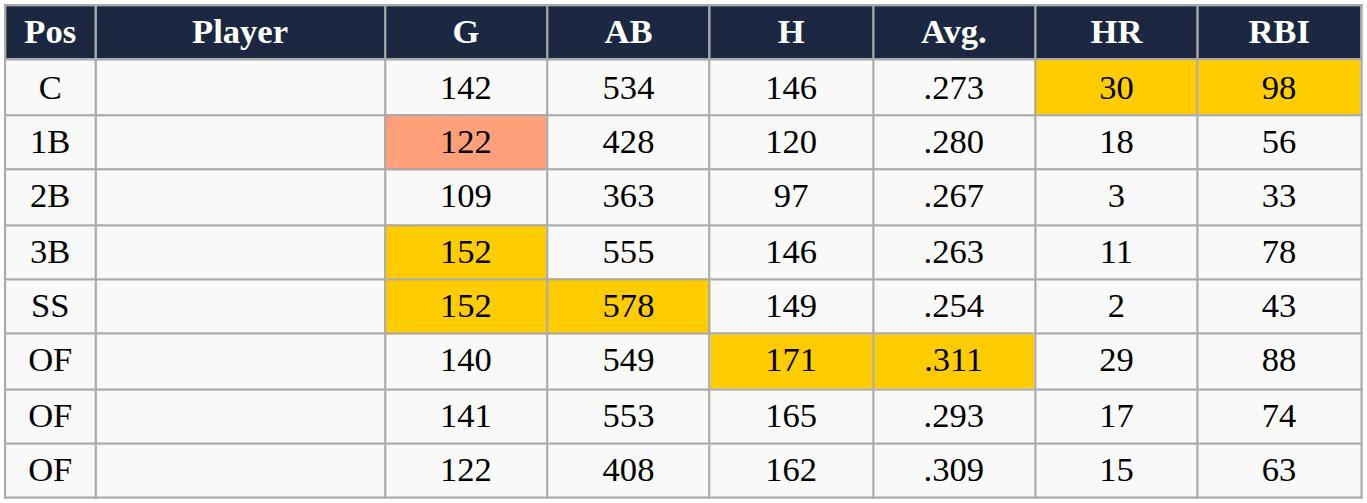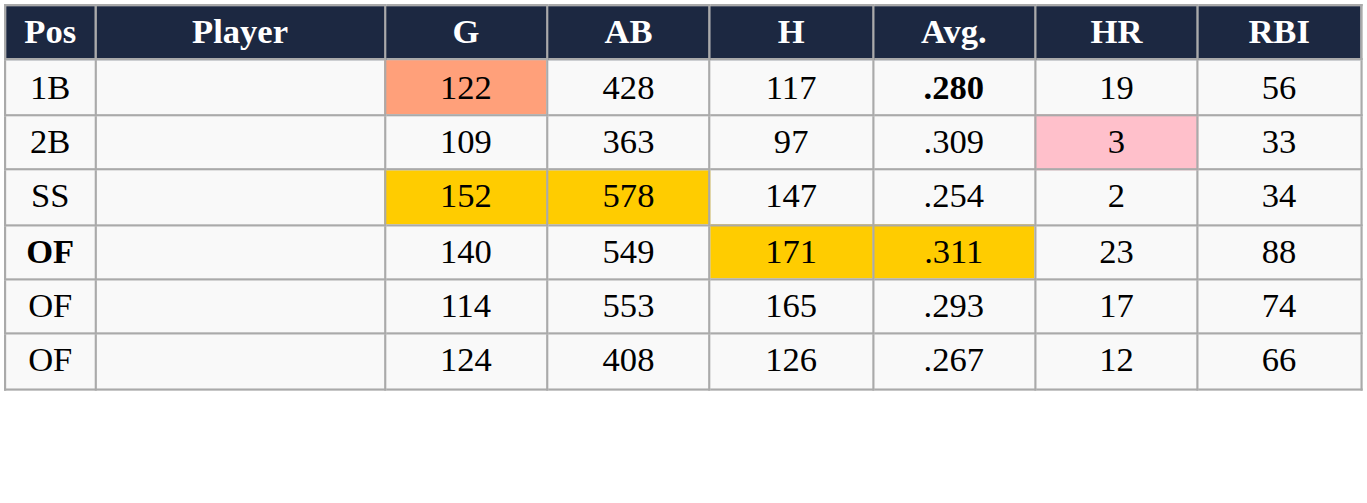- row: (629, 86)
(791, 141) 120 -> (791, 86) 117
(954, 141) normal -> (954, 86) bold
(1116, 141) 18 -> (1116, 86) 19
(954, 196) .267 -> (954, 141) .309
(1116, 196) no background -> (1116, 141) pink background
- row: (629, 251)
(791, 305) 149 -> (791, 196) 147
(1279, 305) 43 -> (1279, 196) 34
(50, 360) normal -> (50, 251) bold
(1116, 360) 29 -> (1116, 251) 23
(466, 415) 141 -> (466, 305) 114
(466, 470) 122 -> (466, 360) 124
(791, 470) 162 -> (791, 360) 126
(954, 470) .309 -> (954, 360) .267
(1116, 470) 15 -> (1116, 360) 12
(1279, 470) 63 -> (1279, 360) 66
